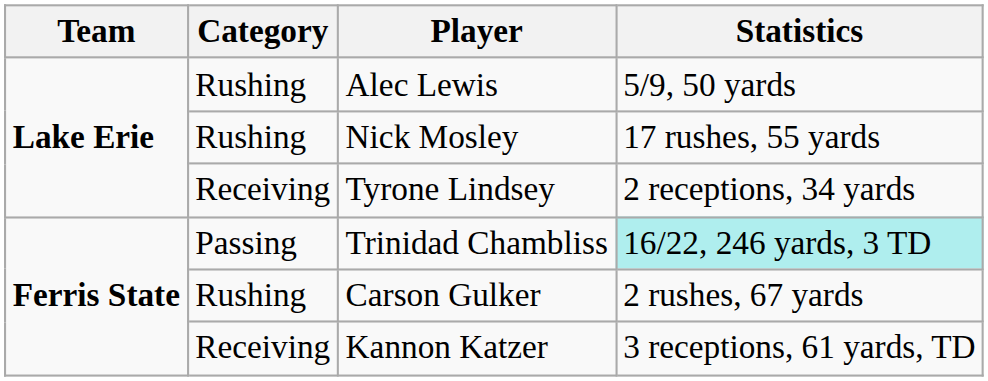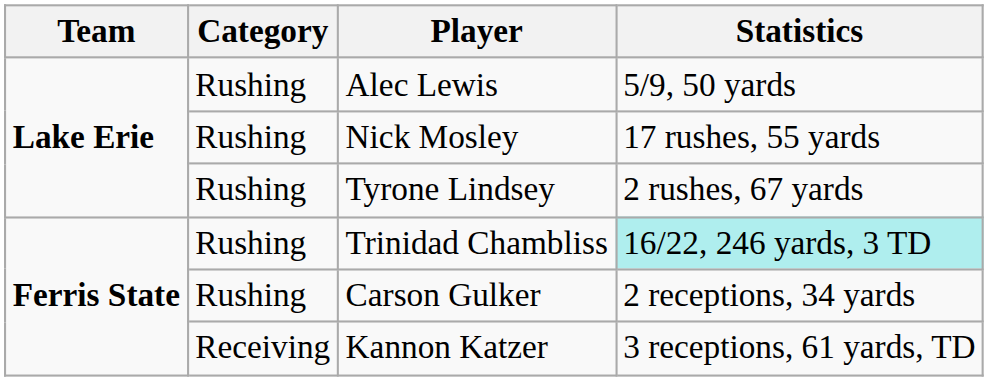(263, 189) Receiving -> (251, 189) Rushing
(769, 189) 2 receptions, 34 yards -> (743, 189) 2 rushes, 67 yards
(246, 242) Passing -> (251, 242) Rushing
(743, 295) 2 rushes, 67 yards -> (769, 295) 2 receptions, 34 yards
